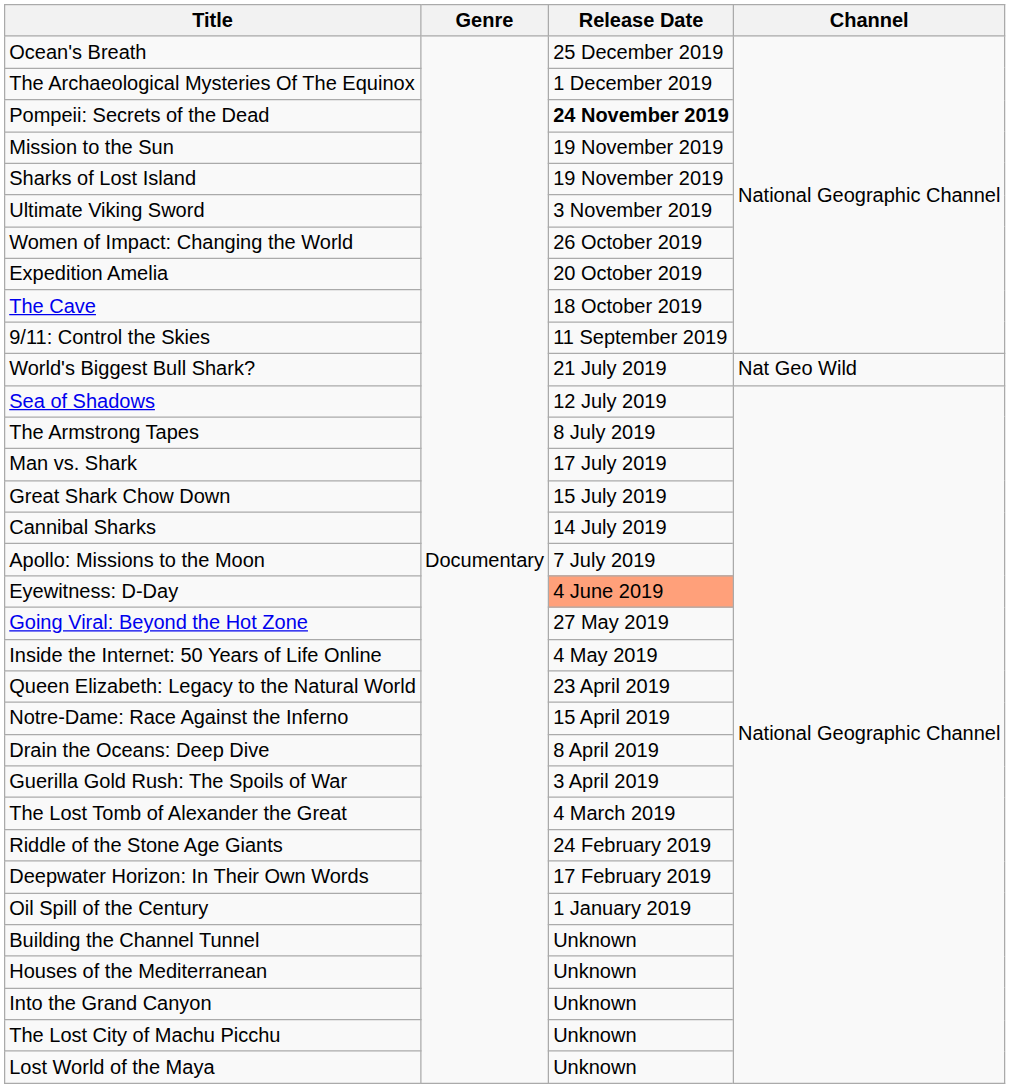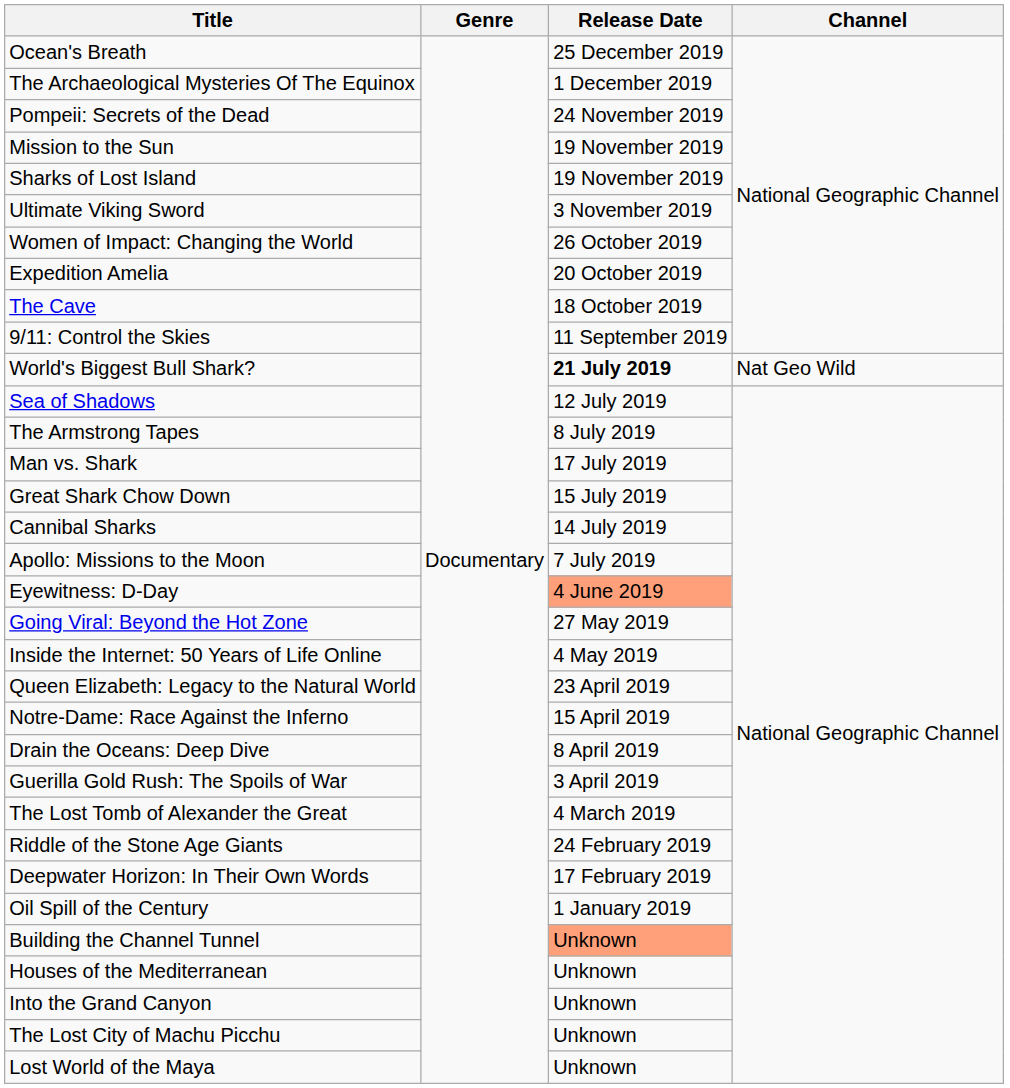(641, 115) bold -> (638, 115) normal
(610, 369) normal -> (612, 369) bold
(595, 940) no background -> (595, 940) lightsalmon background
